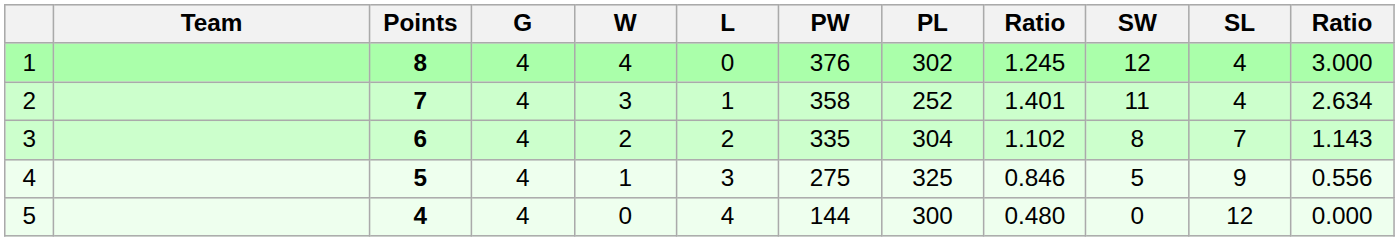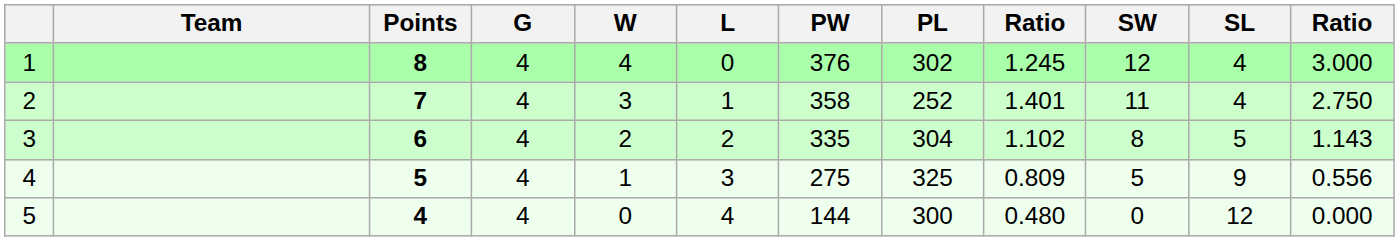(1342, 100) 2.634 -> (1342, 100) 2.750
(1240, 139) 7 -> (1240, 139) 5
(1035, 178) 0.846 -> (1035, 178) 0.809
